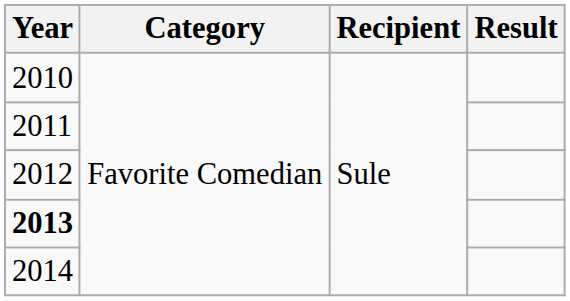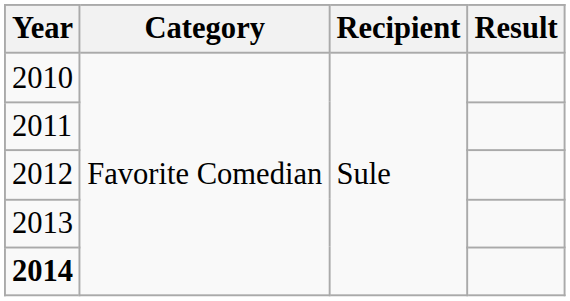(43, 222) bold -> (43, 222) normal
(43, 271) normal -> (43, 271) bold
